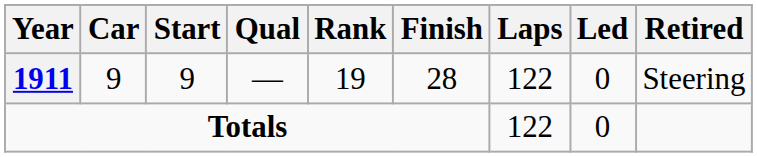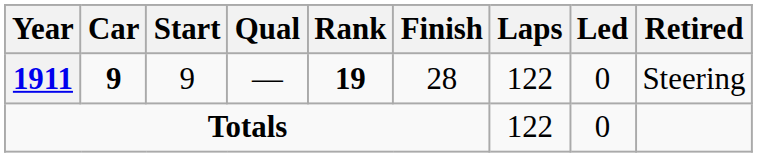(114, 77) normal -> (114, 77) bold
(350, 77) normal -> (350, 77) bold
